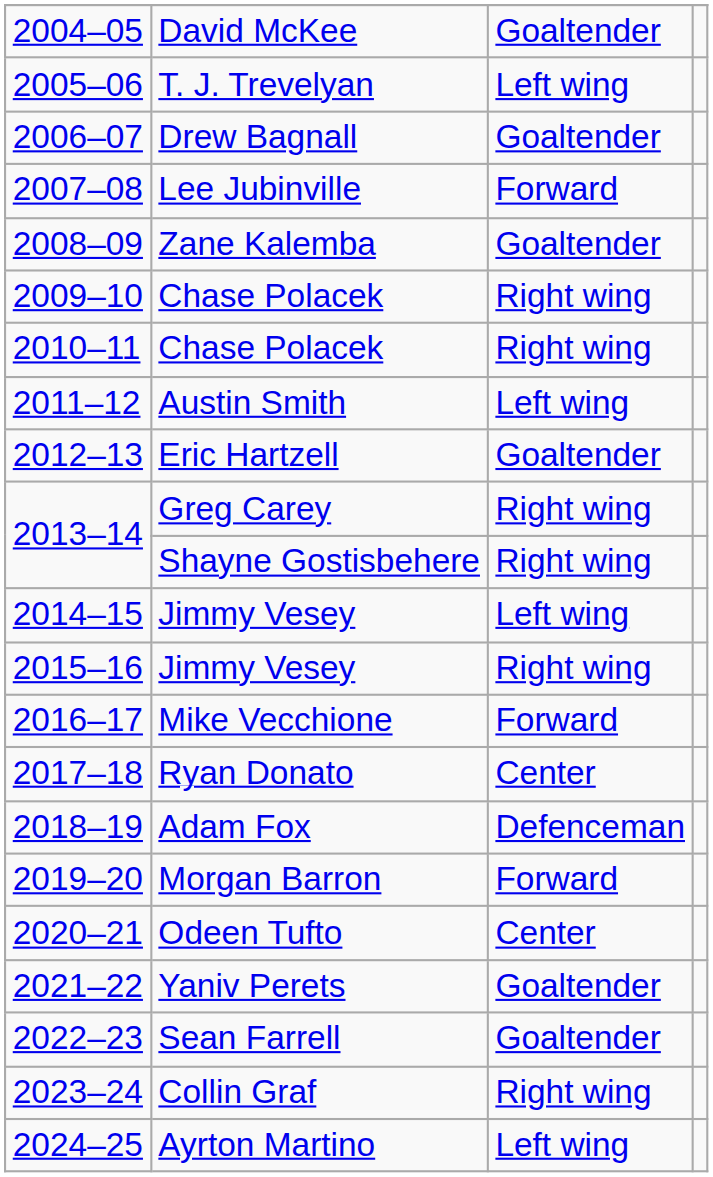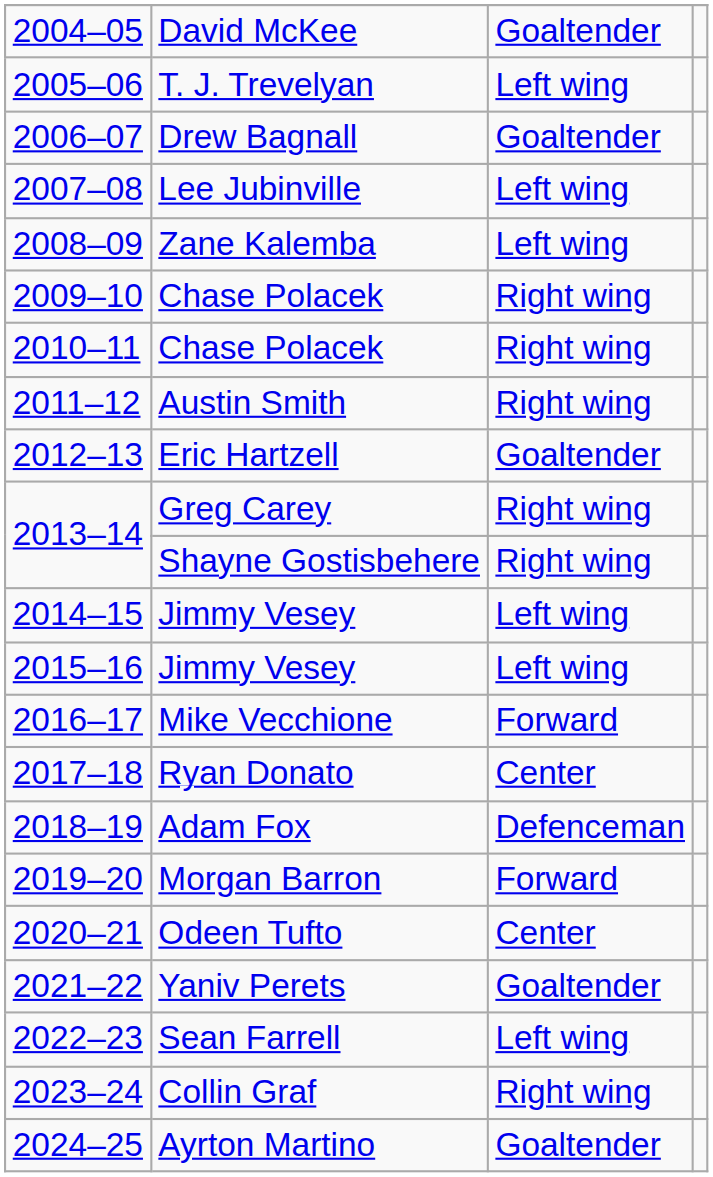(557, 190) Forward -> (562, 190) Left wing
(578, 243) Goaltender -> (562, 243) Left wing
(562, 402) Left wing -> (573, 402) Right wing
(573, 667) Right wing -> (562, 667) Left wing
(578, 1038) Goaltender -> (562, 1038) Left wing
(562, 1144) Left wing -> (578, 1144) Goaltender
